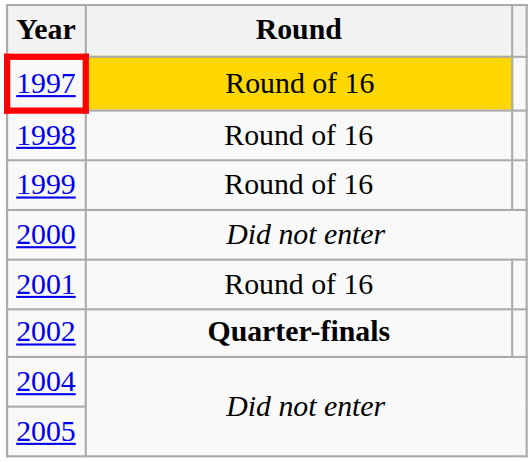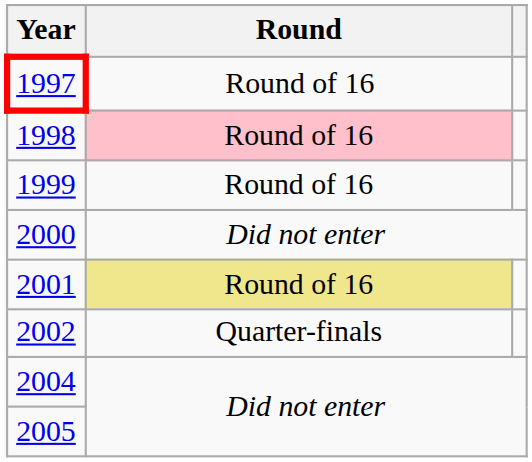(300, 82) gold background -> (300, 82) no background
(299, 135) no background -> (299, 135) pink background
(299, 283) no background -> (299, 283) khaki background
(299, 332) bold -> (299, 332) normal
